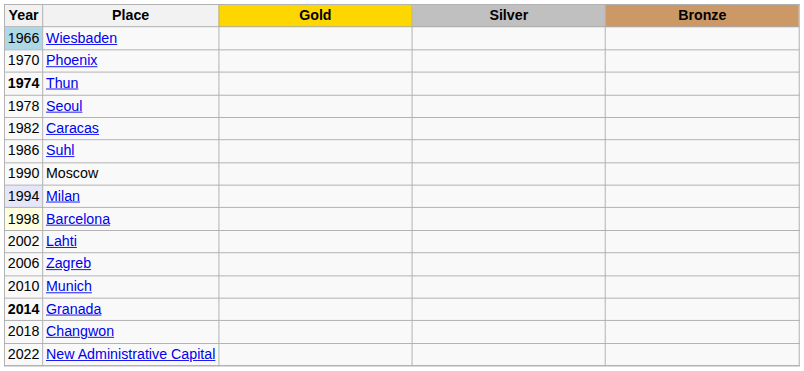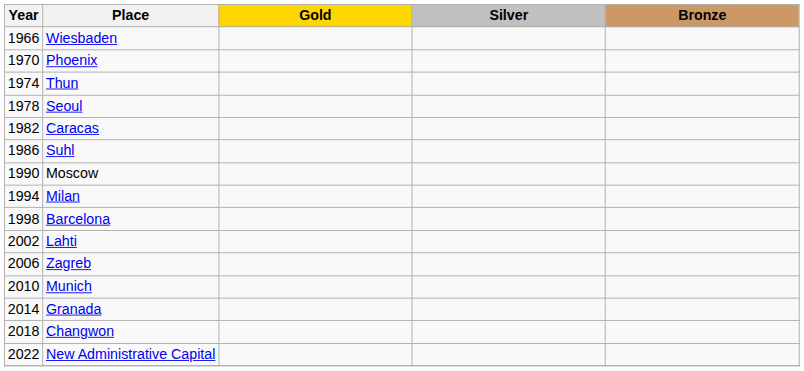(24, 38) lightblue background -> (24, 38) no background
(24, 83) bold -> (24, 83) normal
(24, 196) lavender background -> (24, 196) no background
(24, 219) lightyellow background -> (24, 219) no background
(24, 309) bold -> (24, 309) normal
